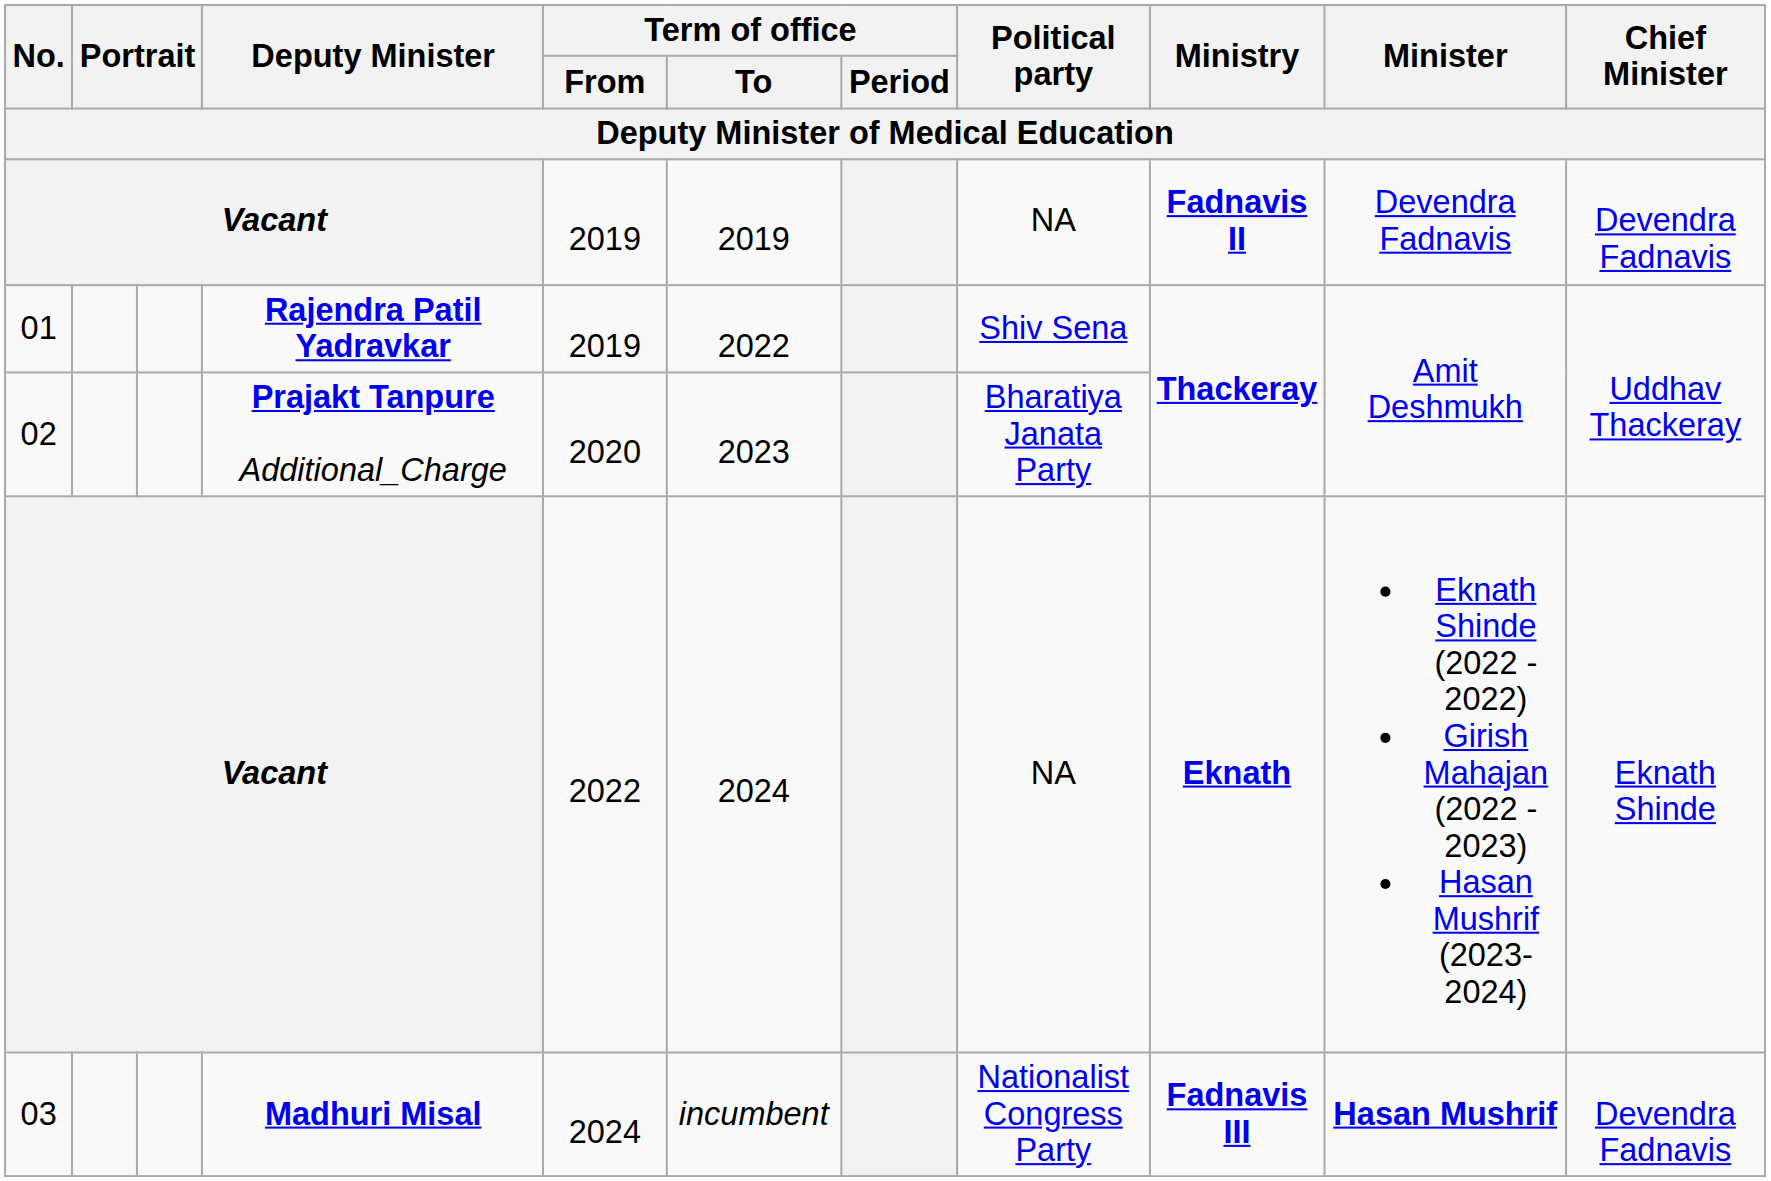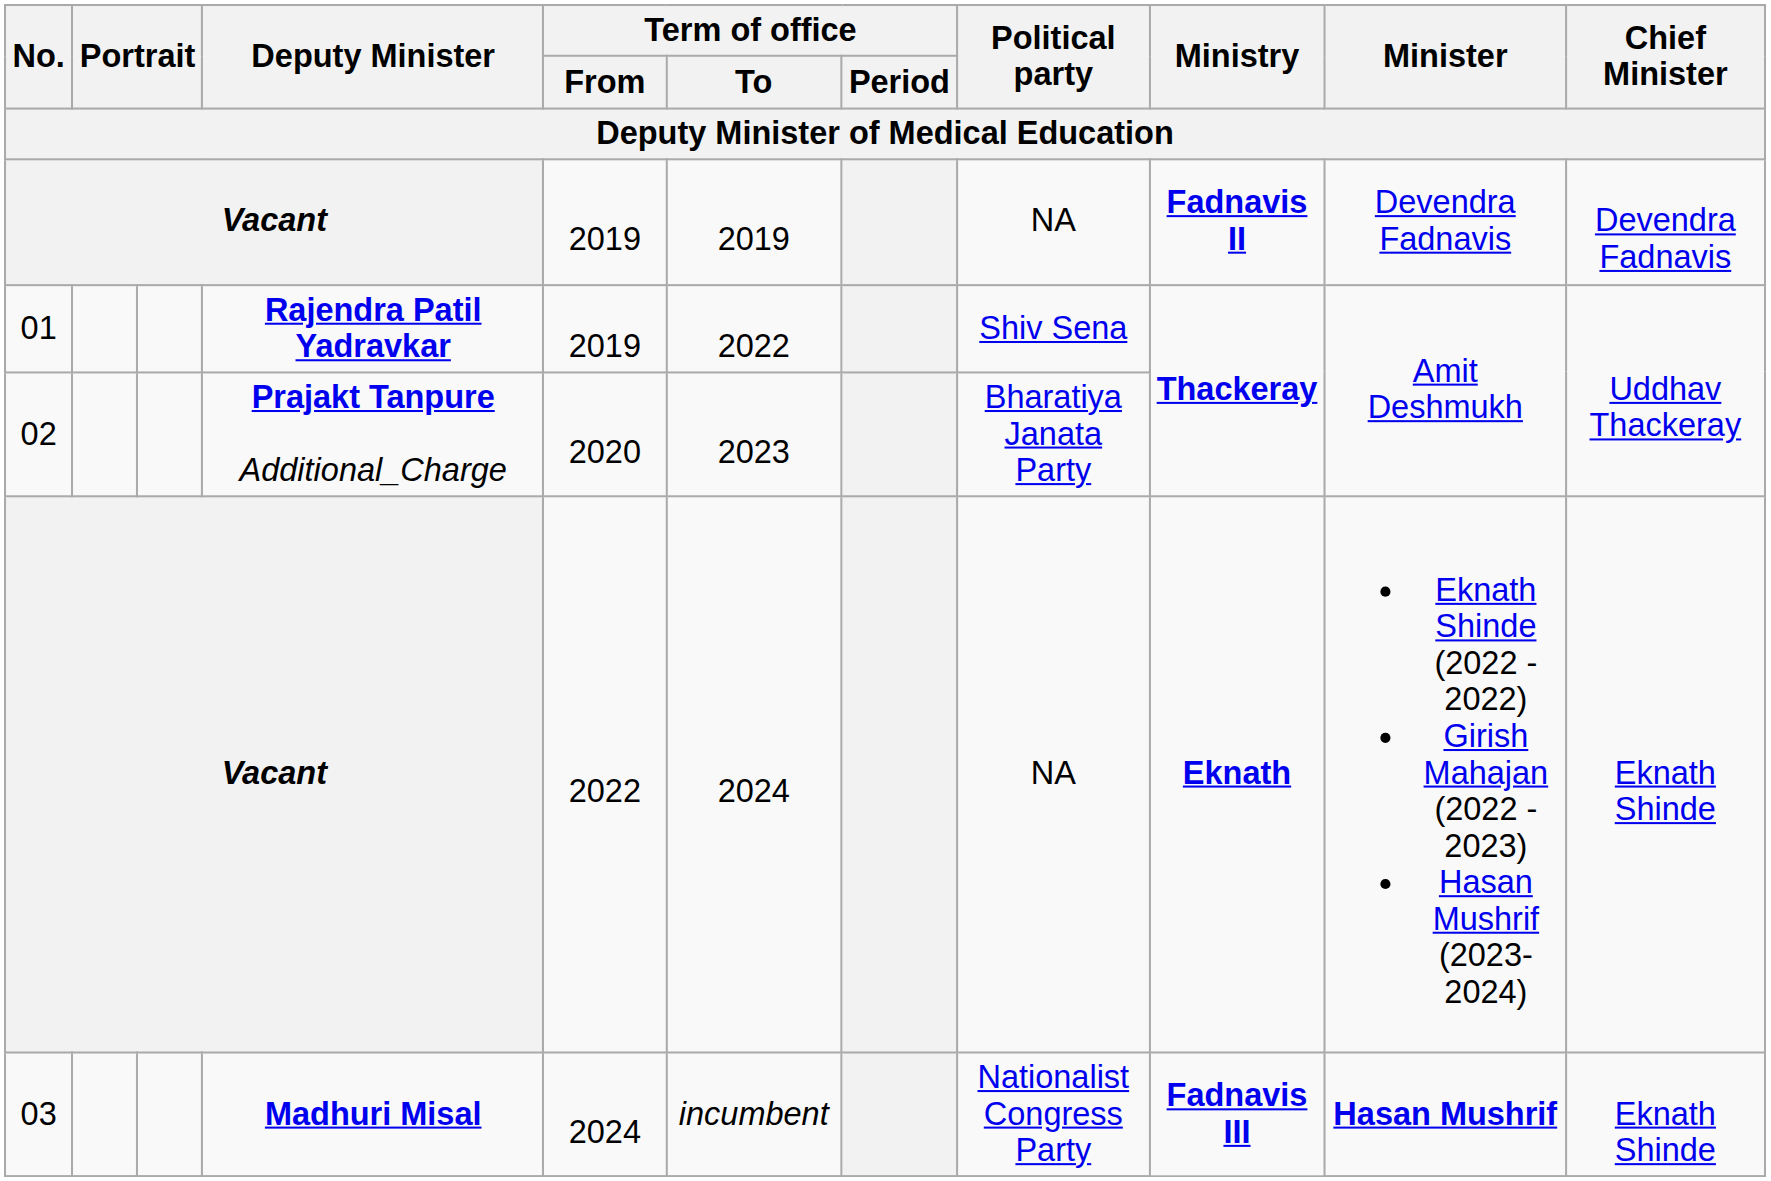(1665, 1131) Devendra Fadnavis -> (1665, 1131) Eknath Shinde
